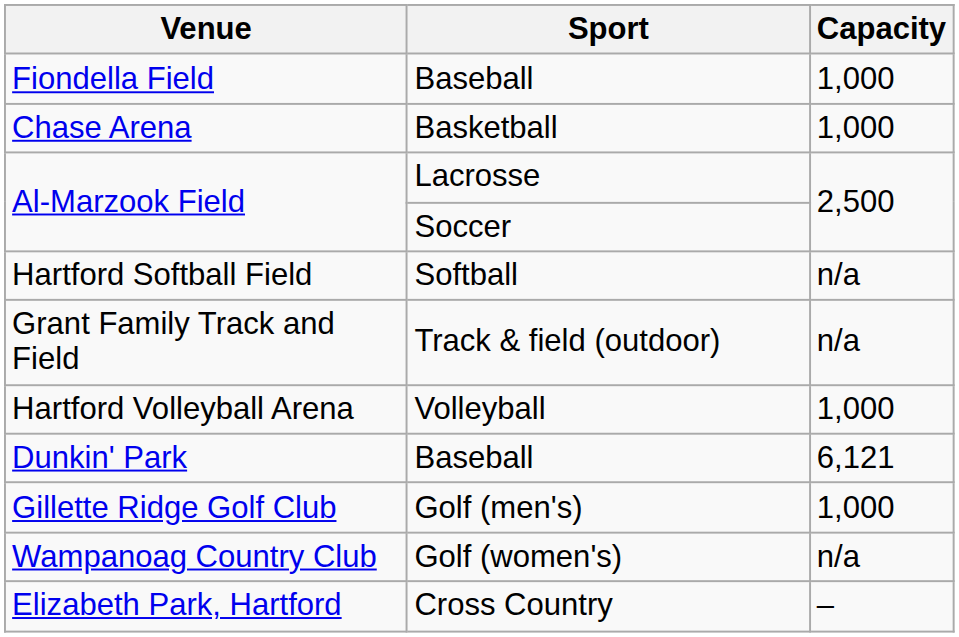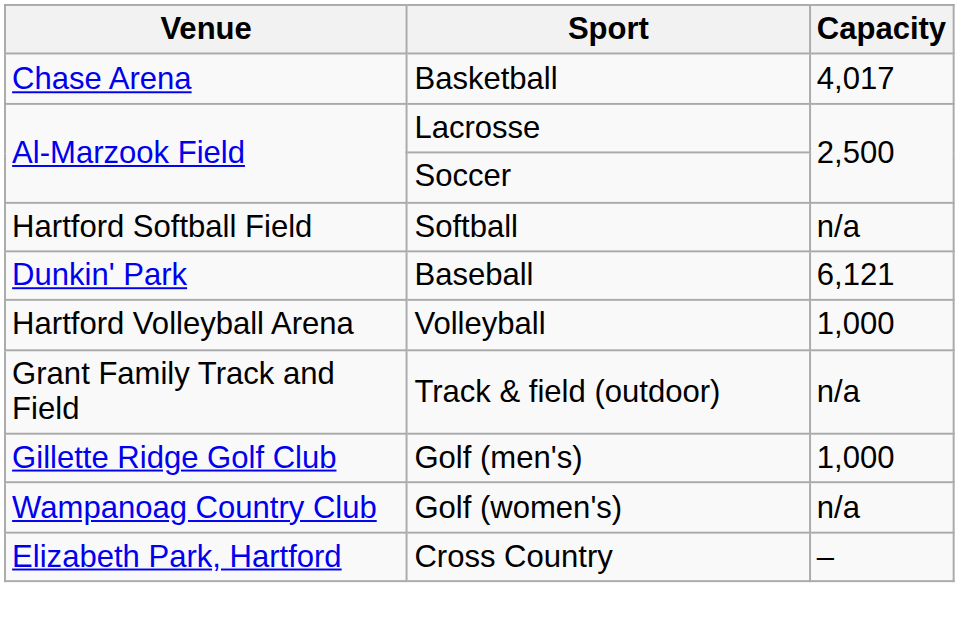- row: (113, 78)
(856, 127) 1,000 -> (856, 78) 4,017
rows swapped: (173, 341) <-> (100, 457)
